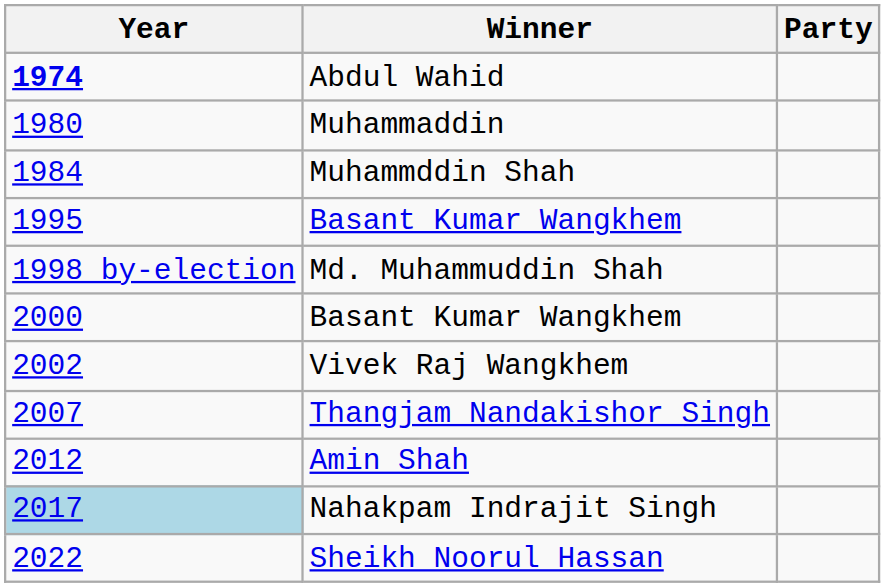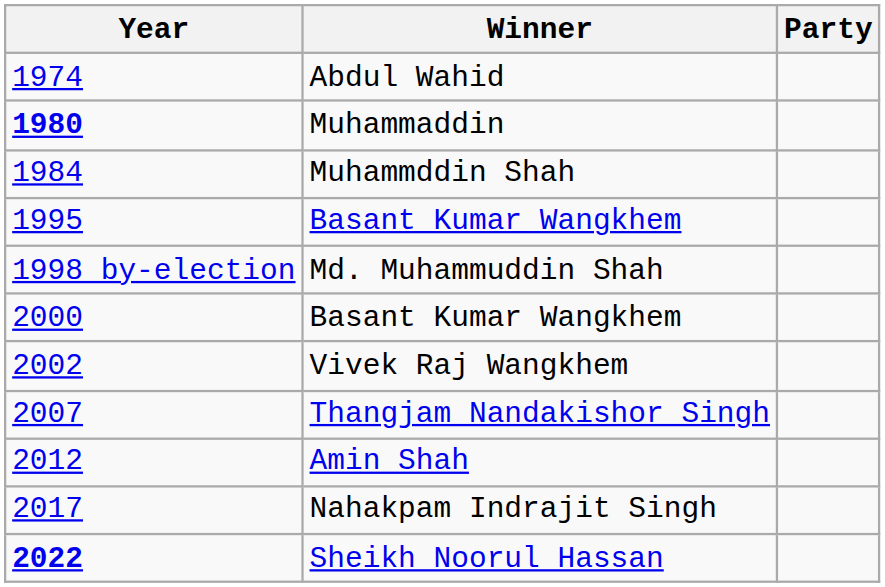(48, 77) bold -> (48, 77) normal
(48, 125) normal -> (48, 125) bold
(48, 510) lightblue background -> (48, 510) no background
(48, 558) normal -> (48, 558) bold
